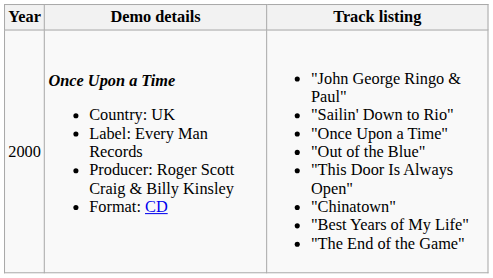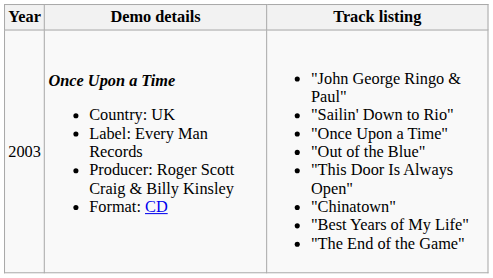(25, 151) 2000 -> (25, 151) 2003
